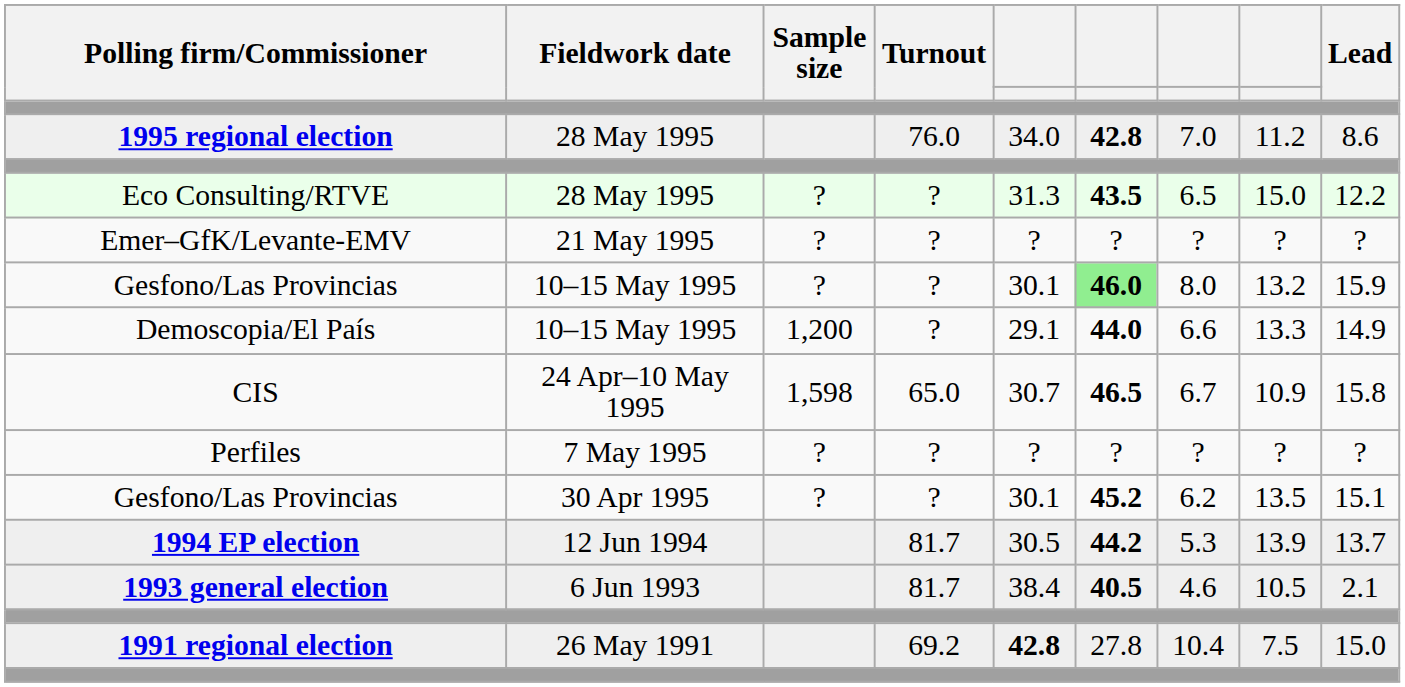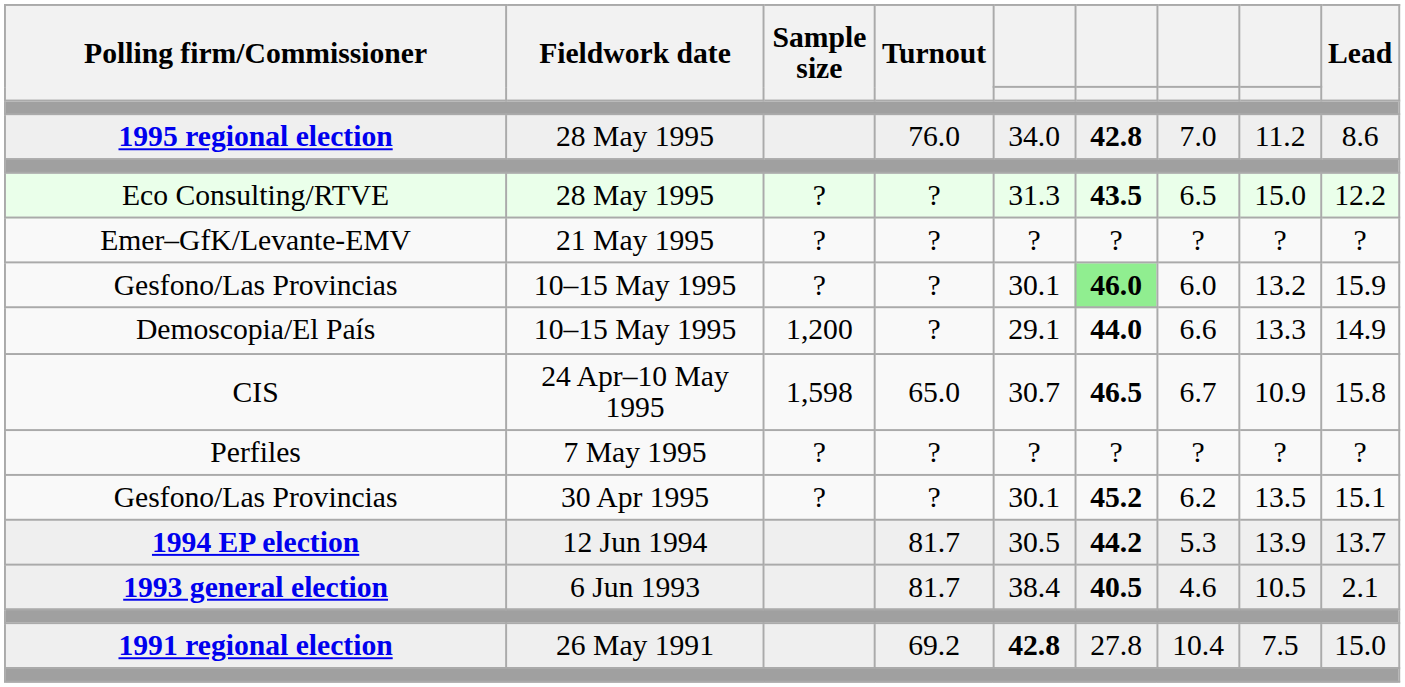(1198, 285) 8.0 -> (1198, 285) 6.0
